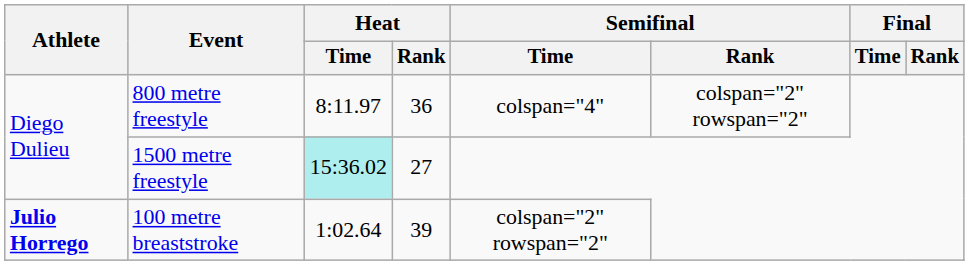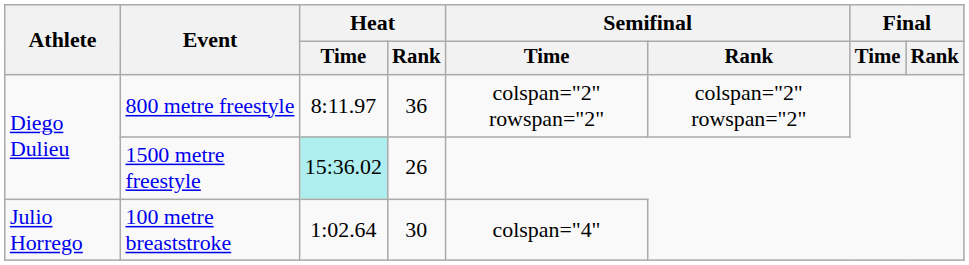(550, 106) colspan="4" -> (547, 106) colspan="2" rowspan="2"
(421, 168) 27 -> (416, 168) 26
(49, 229) bold -> (46, 229) normal
(421, 229) 39 -> (416, 229) 30
(550, 229) colspan="2" rowspan="2" -> (547, 229) colspan="4"
